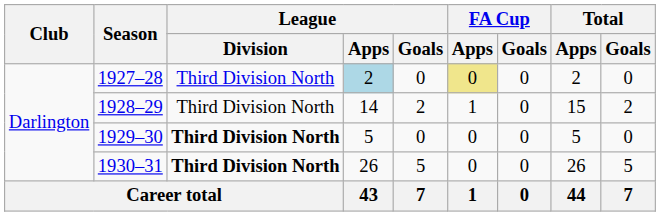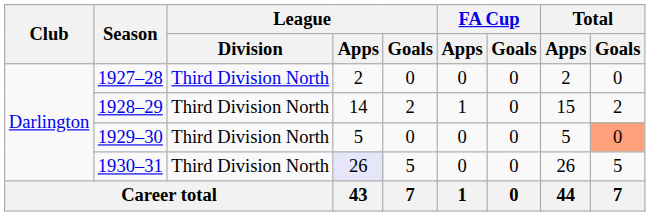(369, 78) lightblue background -> (358, 78) no background
(472, 78) khaki background -> (462, 78) no background
(255, 136) bold -> (250, 136) normal
(628, 136) no background -> (618, 136) lightsalmon background
(255, 166) bold -> (250, 166) normal
(369, 166) no background -> (358, 166) lavender background
